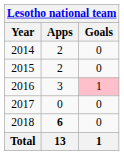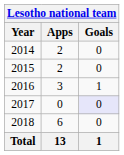(99, 86) pink background -> (99, 86) no background
(99, 104) no background -> (99, 104) lavender background
(60, 123) bold -> (60, 123) normal
